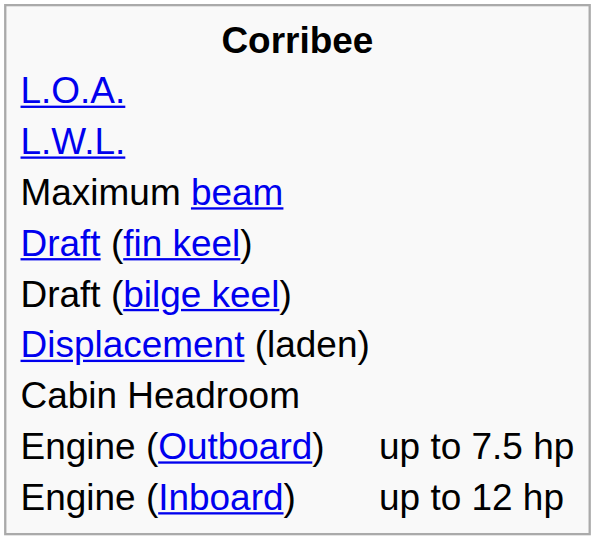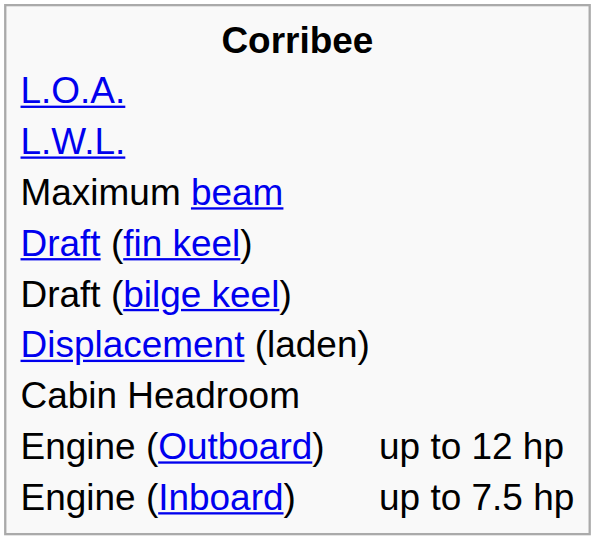(477, 447) up to 7.5 hp -> (471, 447) up to 12 hp
(471, 498) up to 12 hp -> (477, 498) up to 7.5 hp
